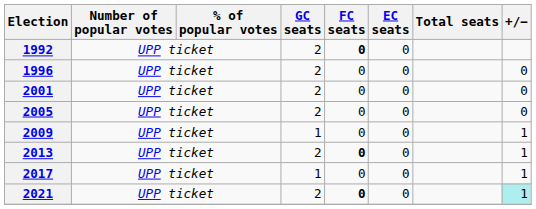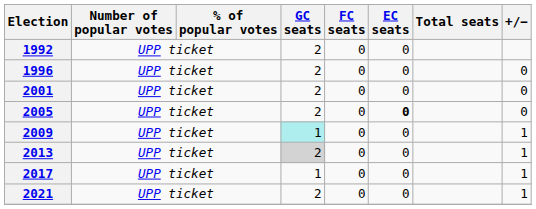(362, 50) bold -> (362, 50) normal
(406, 112) normal -> (406, 112) bold
(318, 132) no background -> (318, 132) paleturquoise background
(318, 153) no background -> (318, 153) lightgrey background
(362, 153) bold -> (362, 153) normal
(362, 194) bold -> (362, 194) normal
(524, 194) paleturquoise background -> (524, 194) no background
